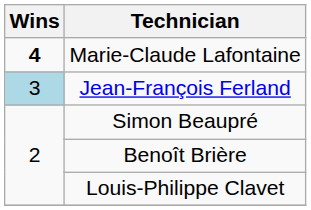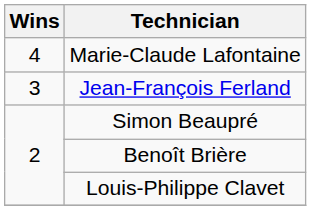(35, 54) bold -> (35, 54) normal
(35, 88) lightblue background -> (35, 88) no background
